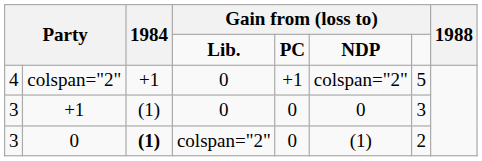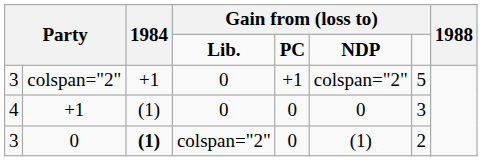(14, 79) 4 -> (14, 79) 3
(14, 110) 3 -> (14, 110) 4
